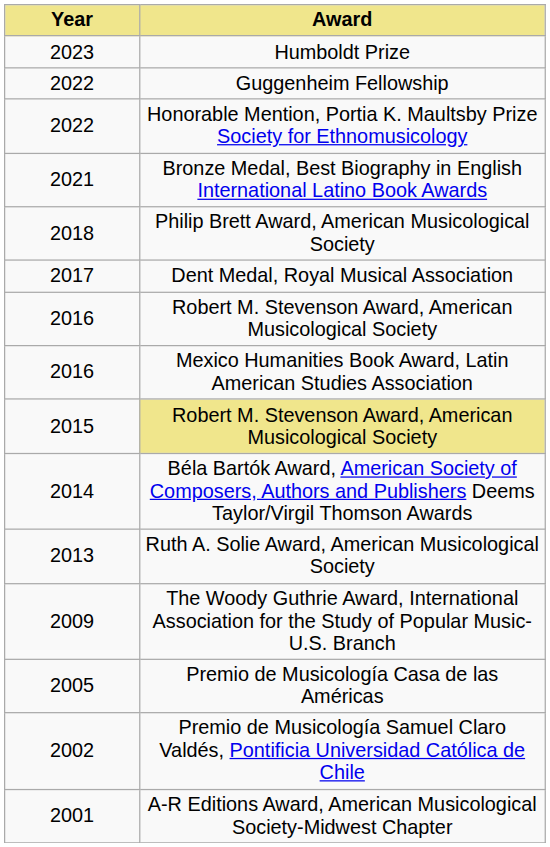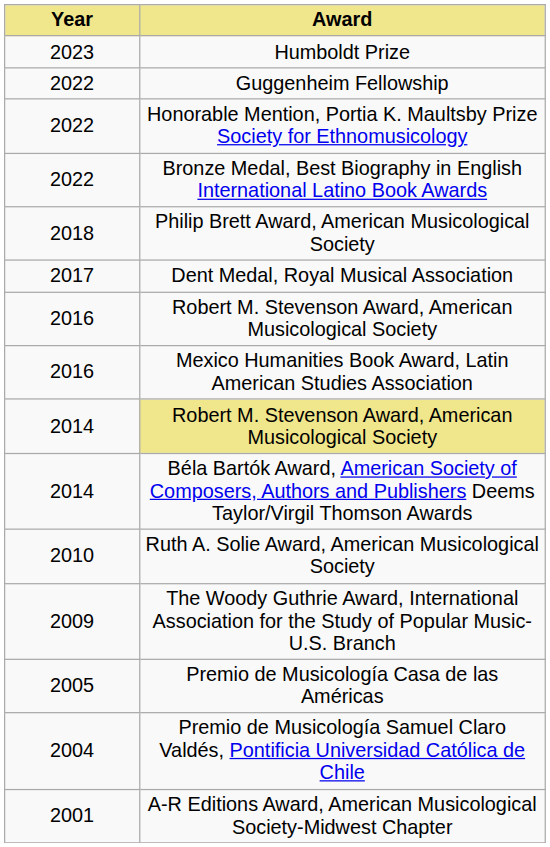(72, 179) 2021 -> (72, 179) 2022
(72, 426) 2015 -> (72, 426) 2014
(72, 556) 2013 -> (72, 556) 2010
(72, 750) 2002 -> (72, 750) 2004
